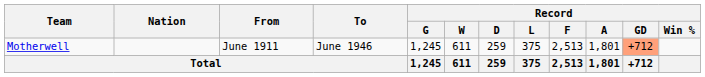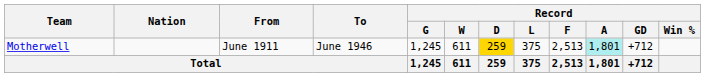(497, 47) no background -> (497, 47) gold background
(604, 47) no background -> (604, 47) paleturquoise background
(641, 47) lightsalmon background -> (641, 47) no background
